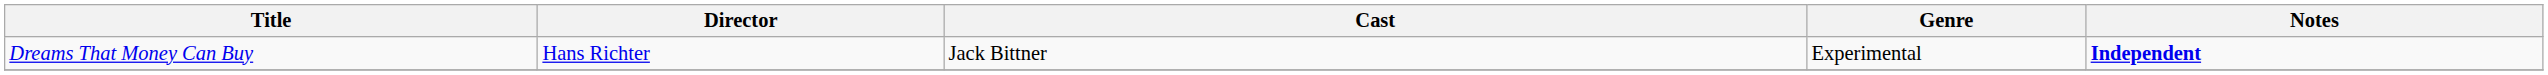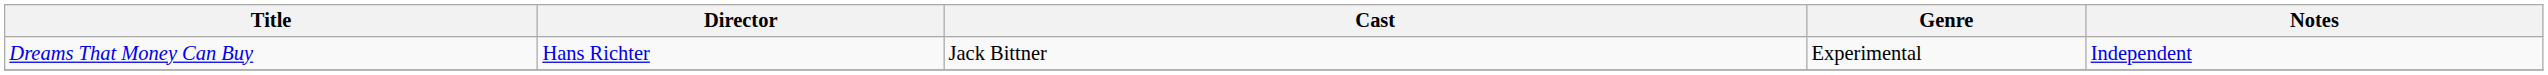(2146, 53) bold -> (2141, 53) normal
